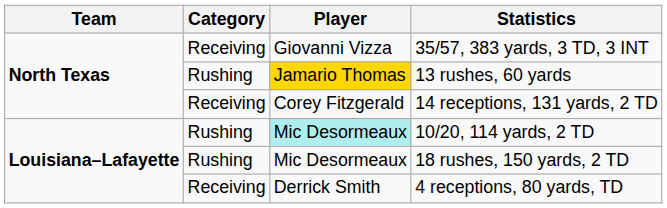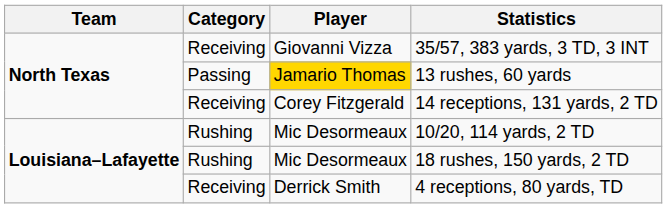(220, 75) Rushing -> (219, 75) Passing
(340, 132) paleturquoise background -> (340, 132) no background
